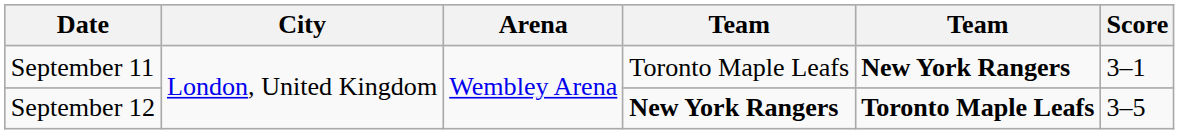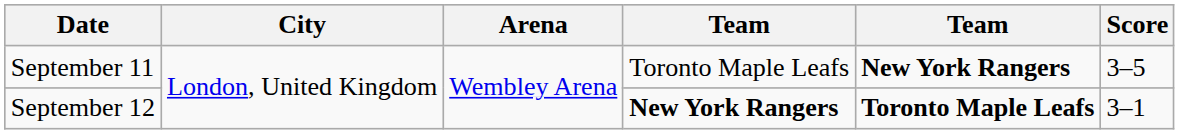(1126, 66) 3–1 -> (1126, 66) 3–5
(1126, 107) 3–5 -> (1126, 107) 3–1
